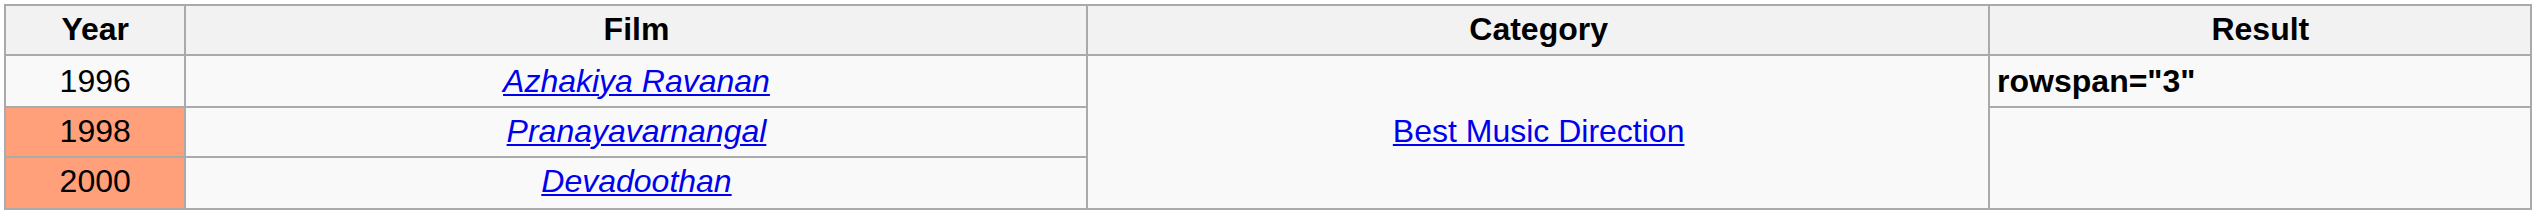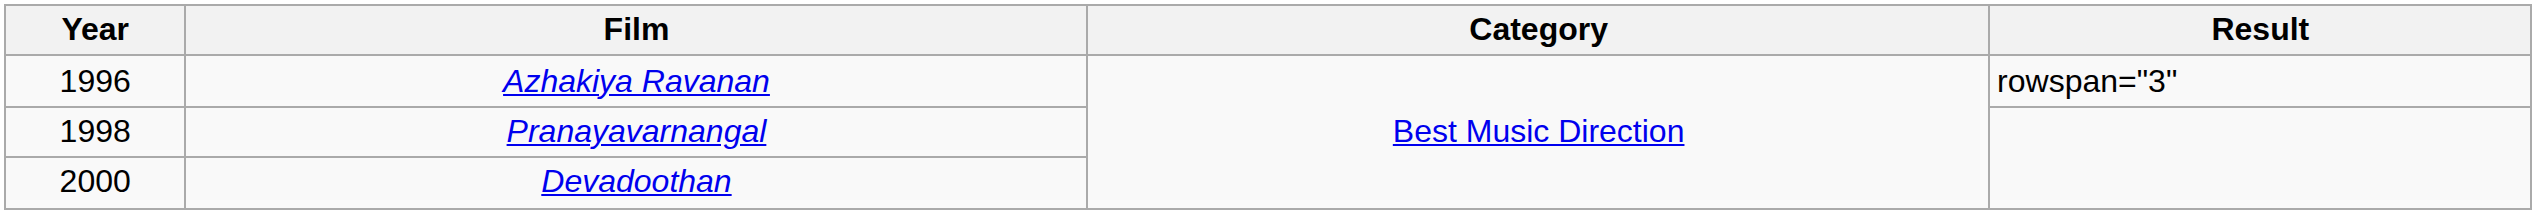(2096, 80) bold -> (2087, 80) normal
(95, 131) lightsalmon background -> (95, 131) no background
(95, 182) lightsalmon background -> (95, 182) no background
